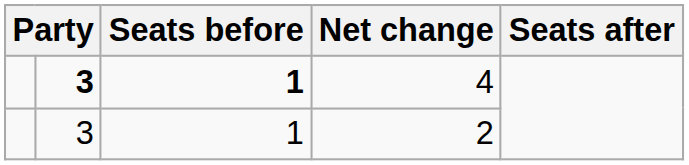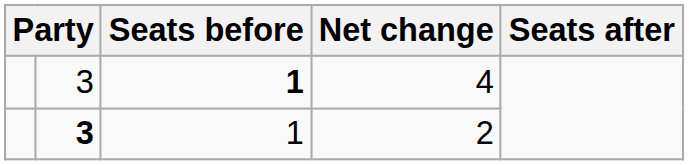(85, 81) bold -> (85, 81) normal
(85, 133) normal -> (85, 133) bold
